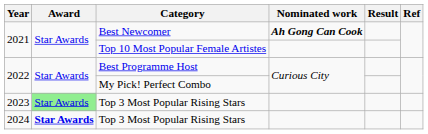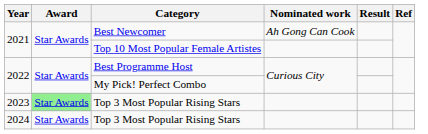(317, 31) bold -> (310, 31) normal
(64, 119) bold -> (62, 119) normal
